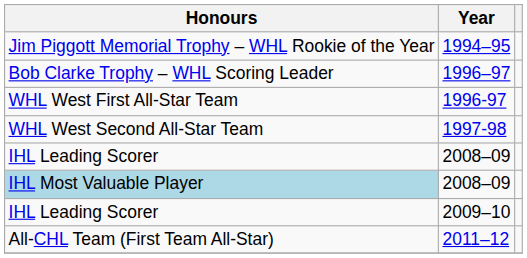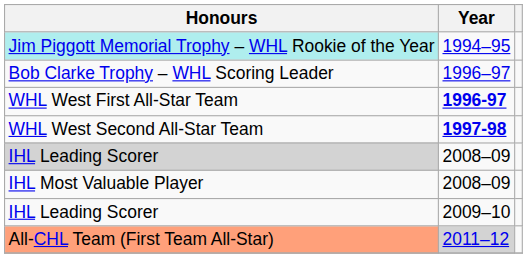(222, 45) no background -> (222, 45) paleturquoise background
(474, 101) normal -> (474, 101) bold
(474, 128) normal -> (474, 128) bold
(83, 156) no background -> (83, 156) lightgrey background
(106, 184) lightblue background -> (106, 184) no background
(141, 239) no background -> (141, 239) lightsalmon background
(476, 239) no background -> (476, 239) lightgrey background
